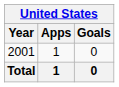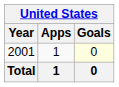(94, 52) no background -> (94, 52) lightyellow background
